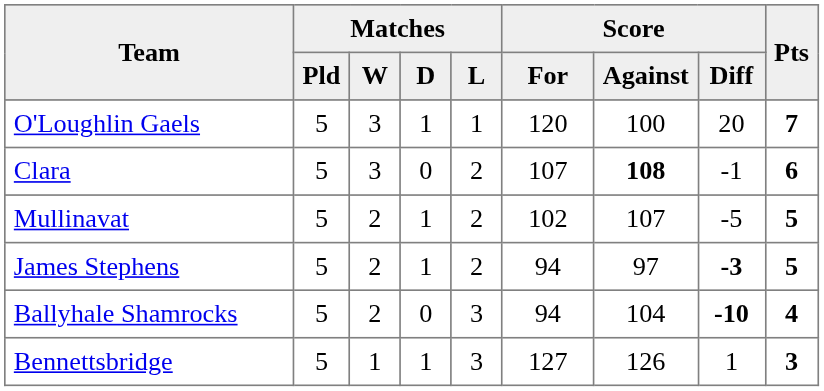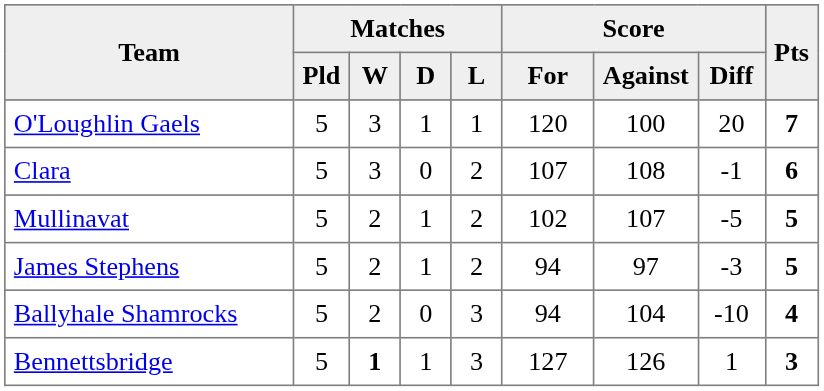(646, 170) bold -> (646, 170) normal
(731, 266) bold -> (731, 266) normal
(731, 313) bold -> (731, 313) normal
(375, 361) normal -> (375, 361) bold
